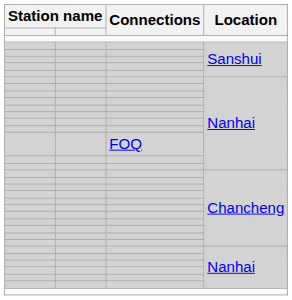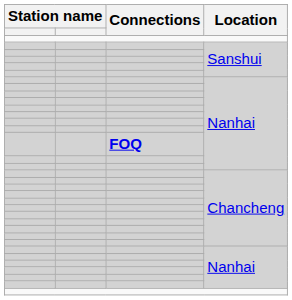(126, 144) normal -> (126, 144) bold
